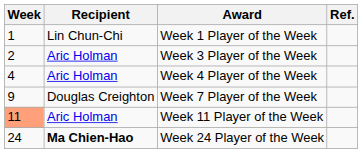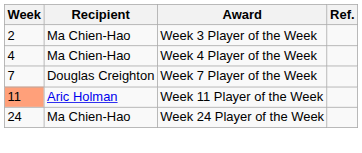- row: (239, 35)
(82, 55) Aric Holman -> (89, 35) Ma Chien-Hao
(82, 76) Aric Holman -> (89, 55) Ma Chien-Hao
(11, 96) 9 -> (11, 76) 7
(90, 138) bold -> (89, 117) normal
